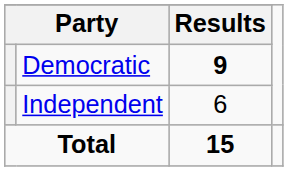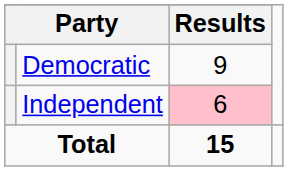(220, 64) bold -> (220, 64) normal
(220, 104) no background -> (220, 104) pink background
